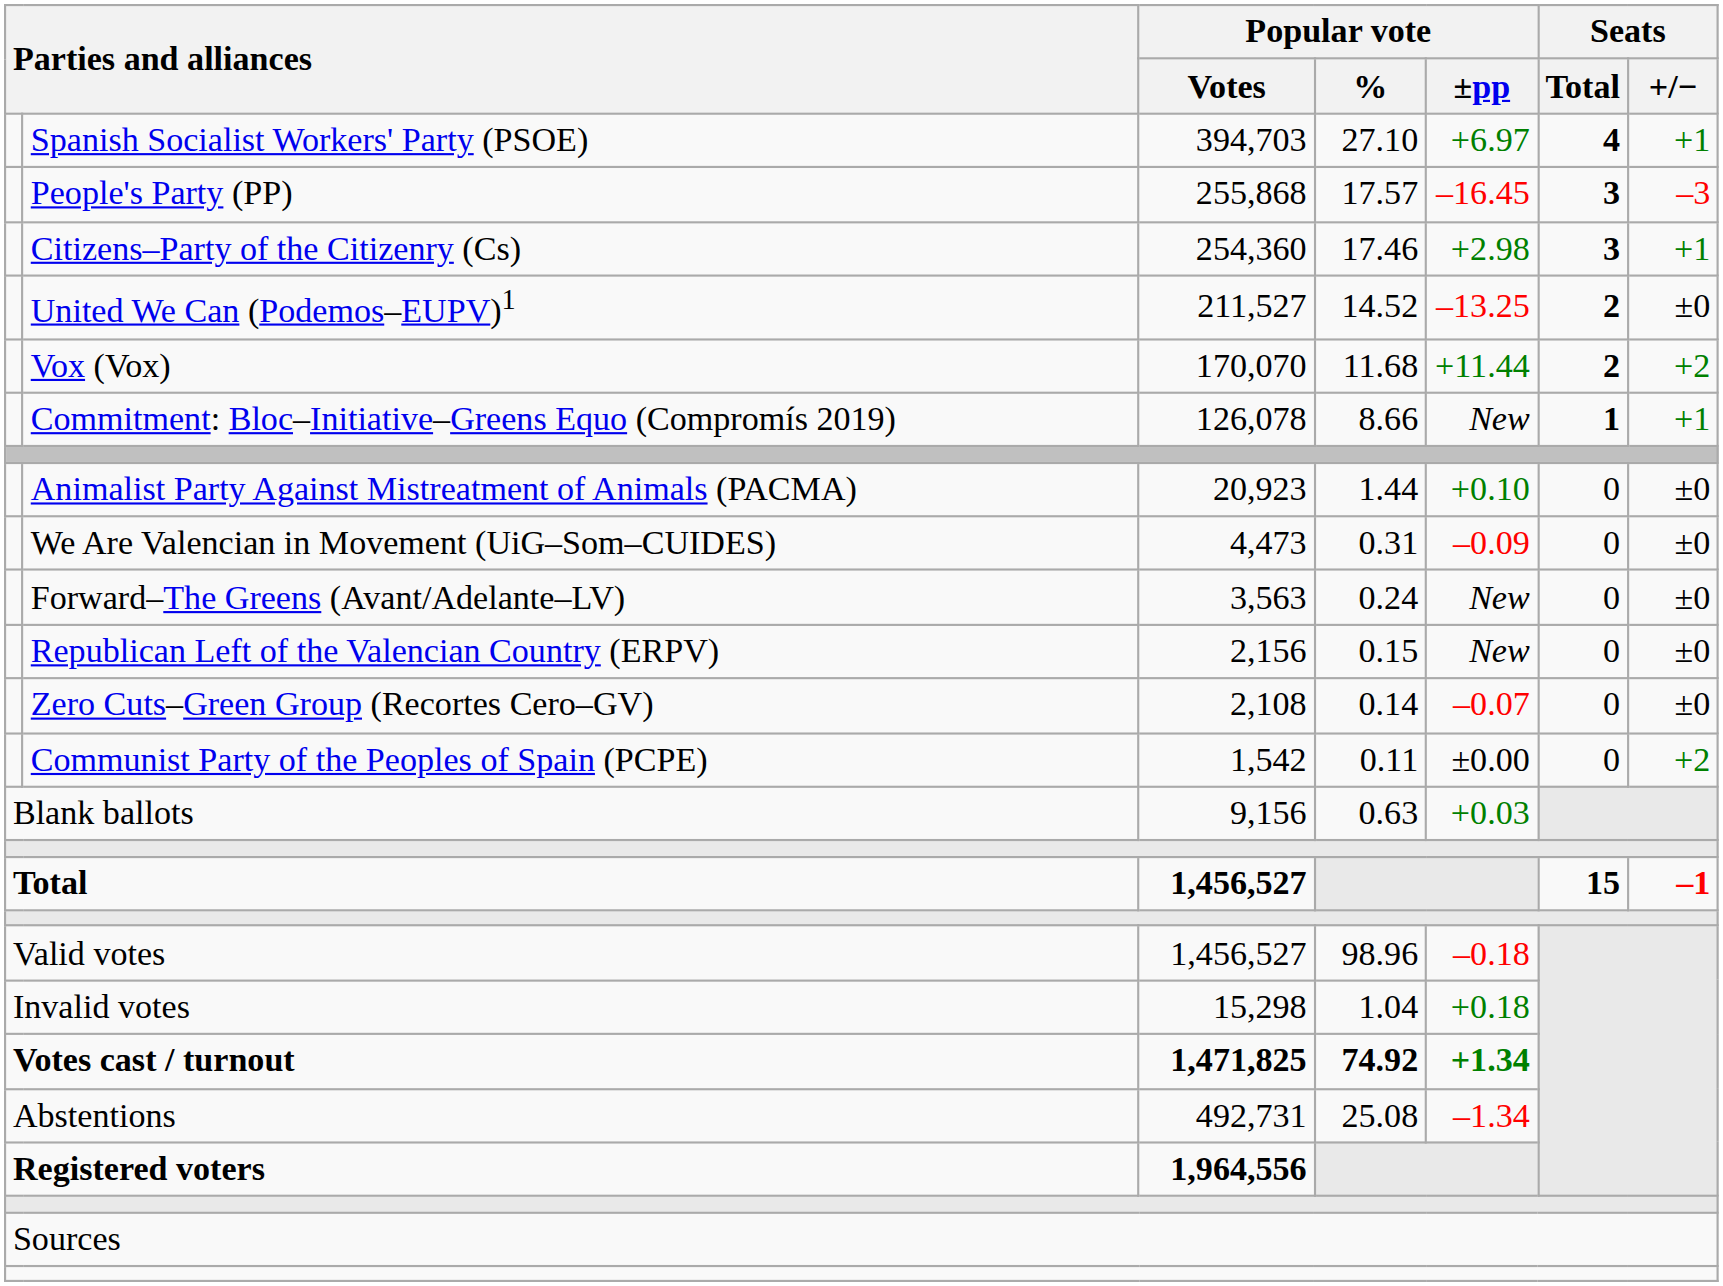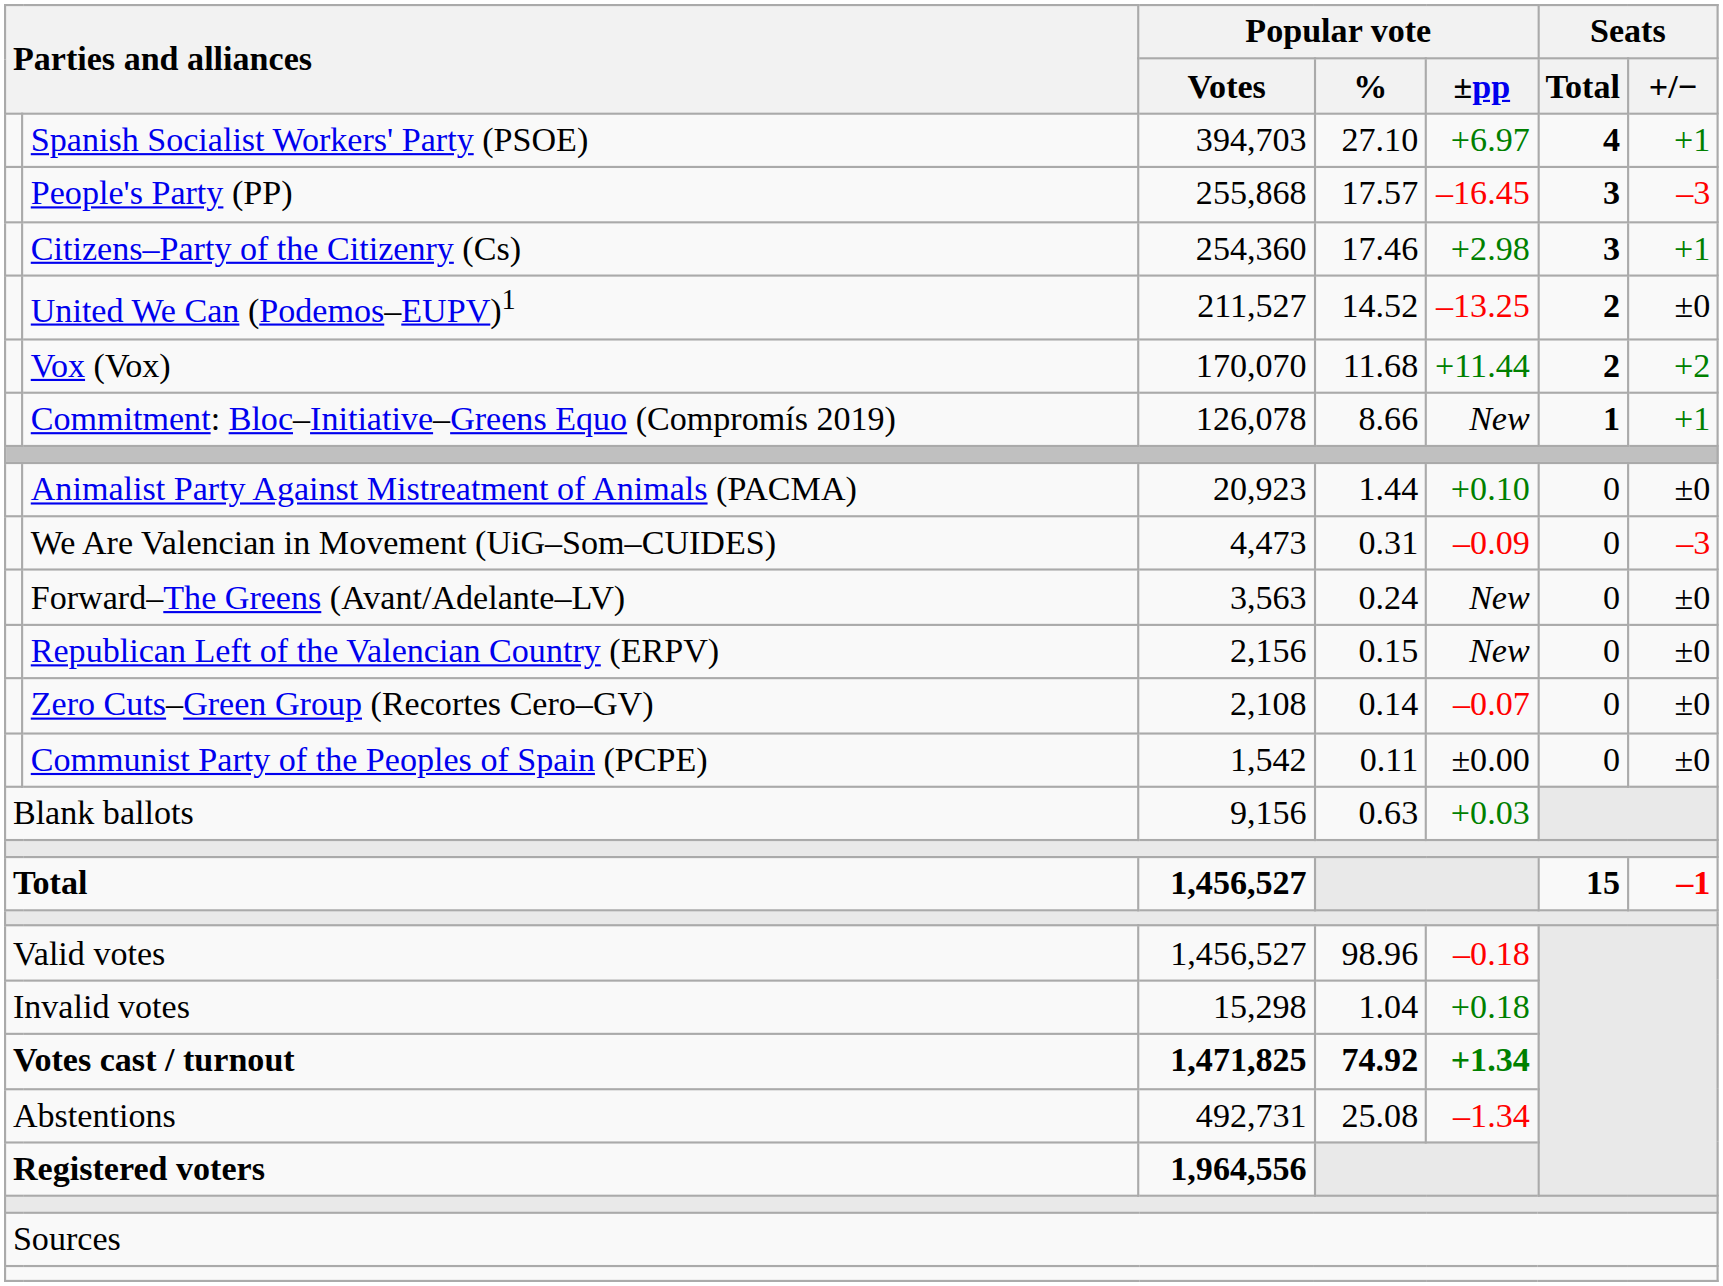(1692, 542) ±0 -> (1693, 542) –3
(1692, 759) +2 -> (1692, 759) ±0
